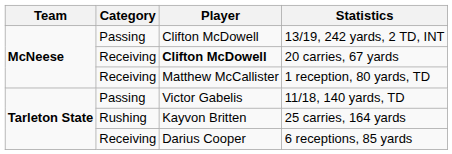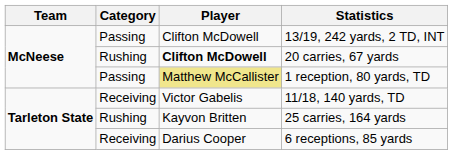(128, 56) Receiving -> (123, 56) Rushing
(128, 77) Receiving -> (122, 77) Passing
(220, 77) no background -> (220, 77) khaki background
(122, 97) Passing -> (128, 97) Receiving
